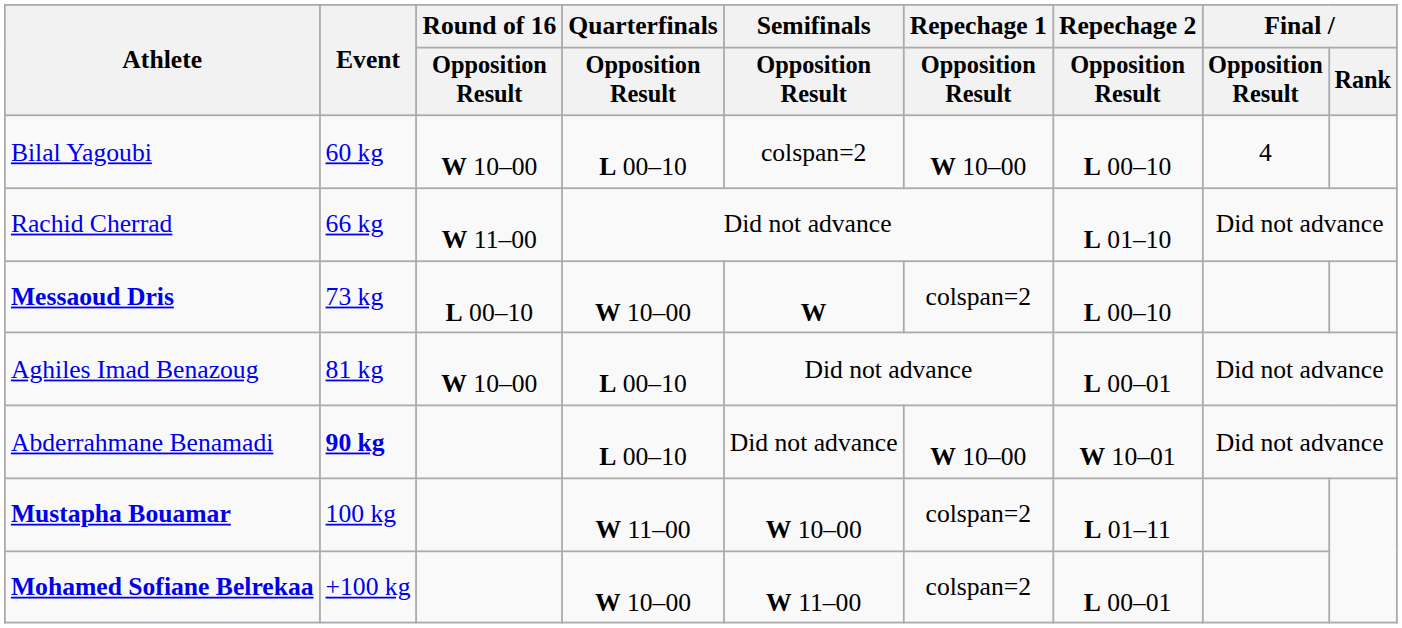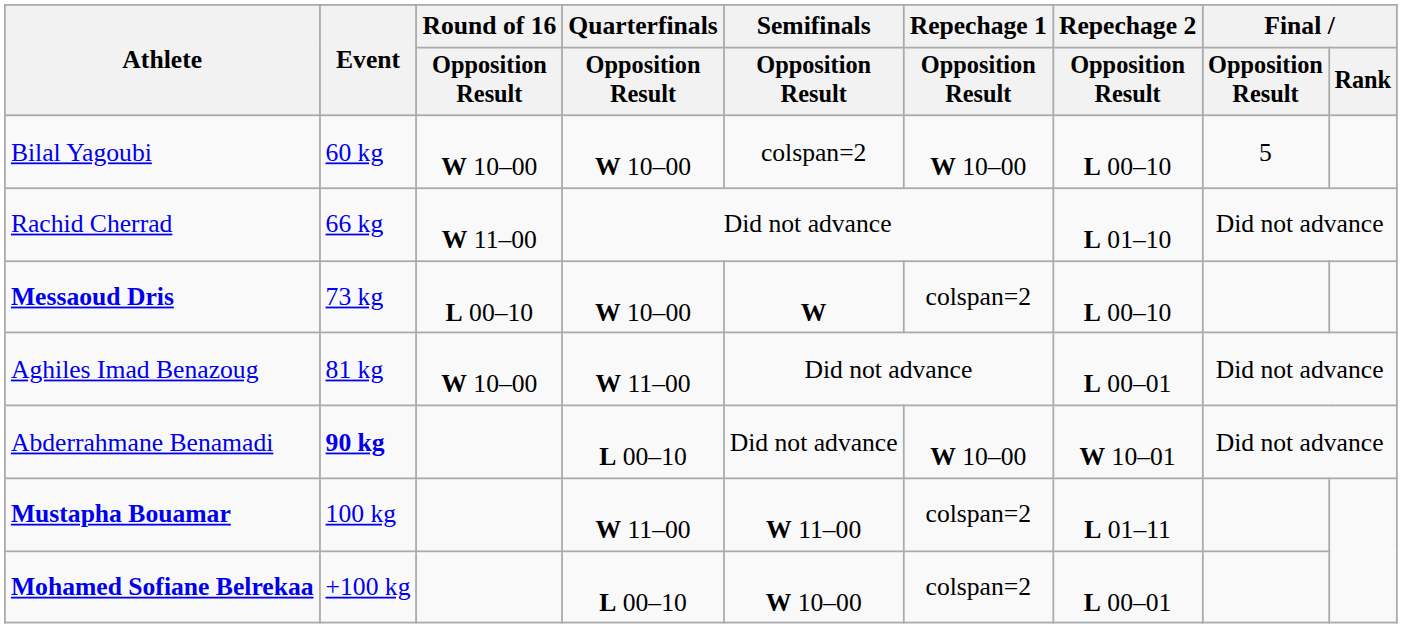(643, 167) L 00–10 -> (643, 167) W 10–00
(1265, 151) 4 -> (1265, 151) 5
(643, 384) L 00–10 -> (643, 384) W 11–00
(814, 529) W 10–00 -> (814, 529) W 11–00
(643, 602) W 10–00 -> (643, 602) L 00–10
(814, 602) W 11–00 -> (814, 602) W 10–00
